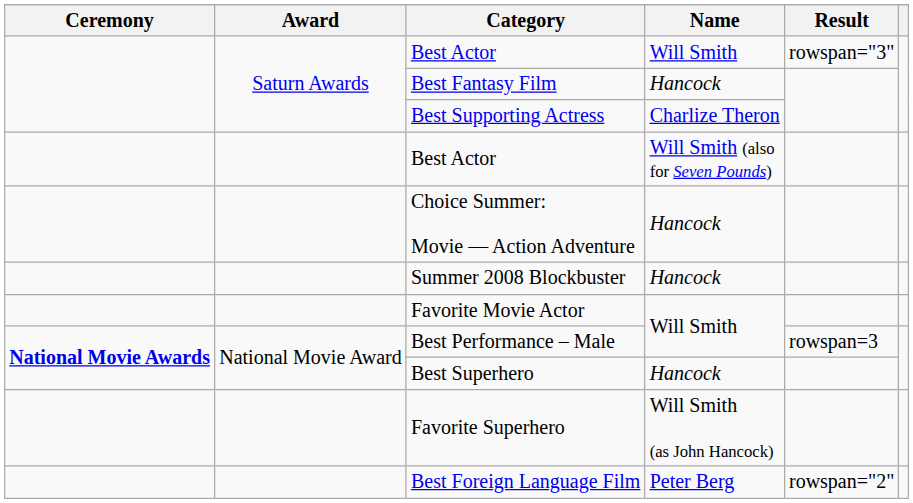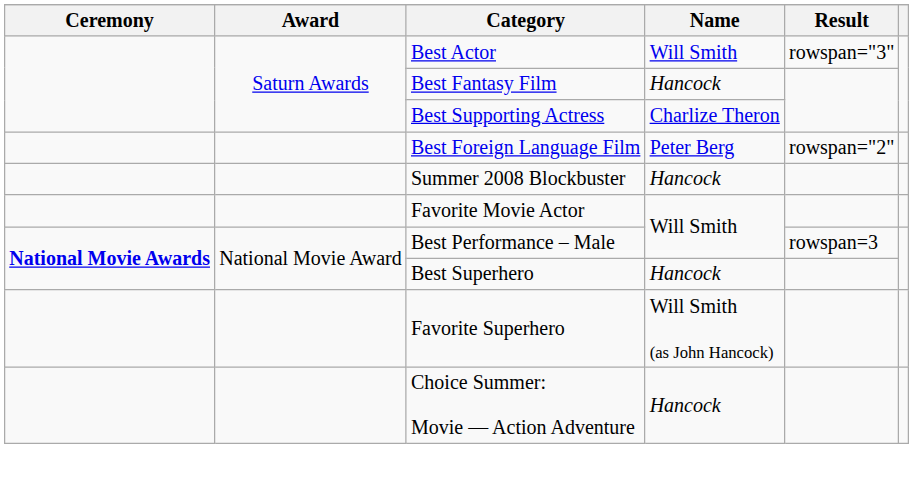- row: (453, 158)
rows swapped: (526, 481) <-> (523, 223)
